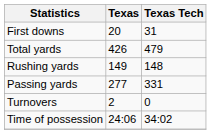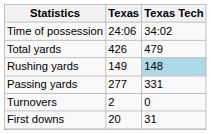rows swapped: (36, 31) <-> (55, 120)
(154, 66) no background -> (154, 66) lightblue background
